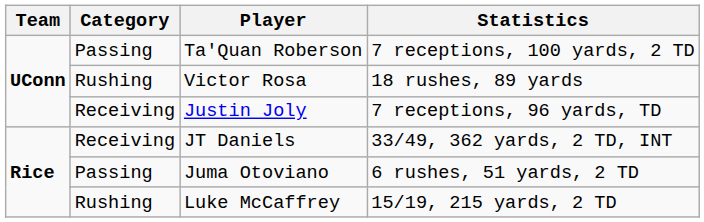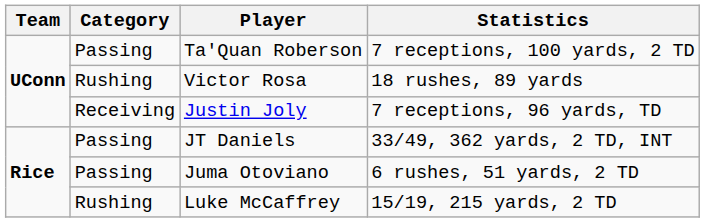(125, 142) Receiving -> (114, 142) Passing
